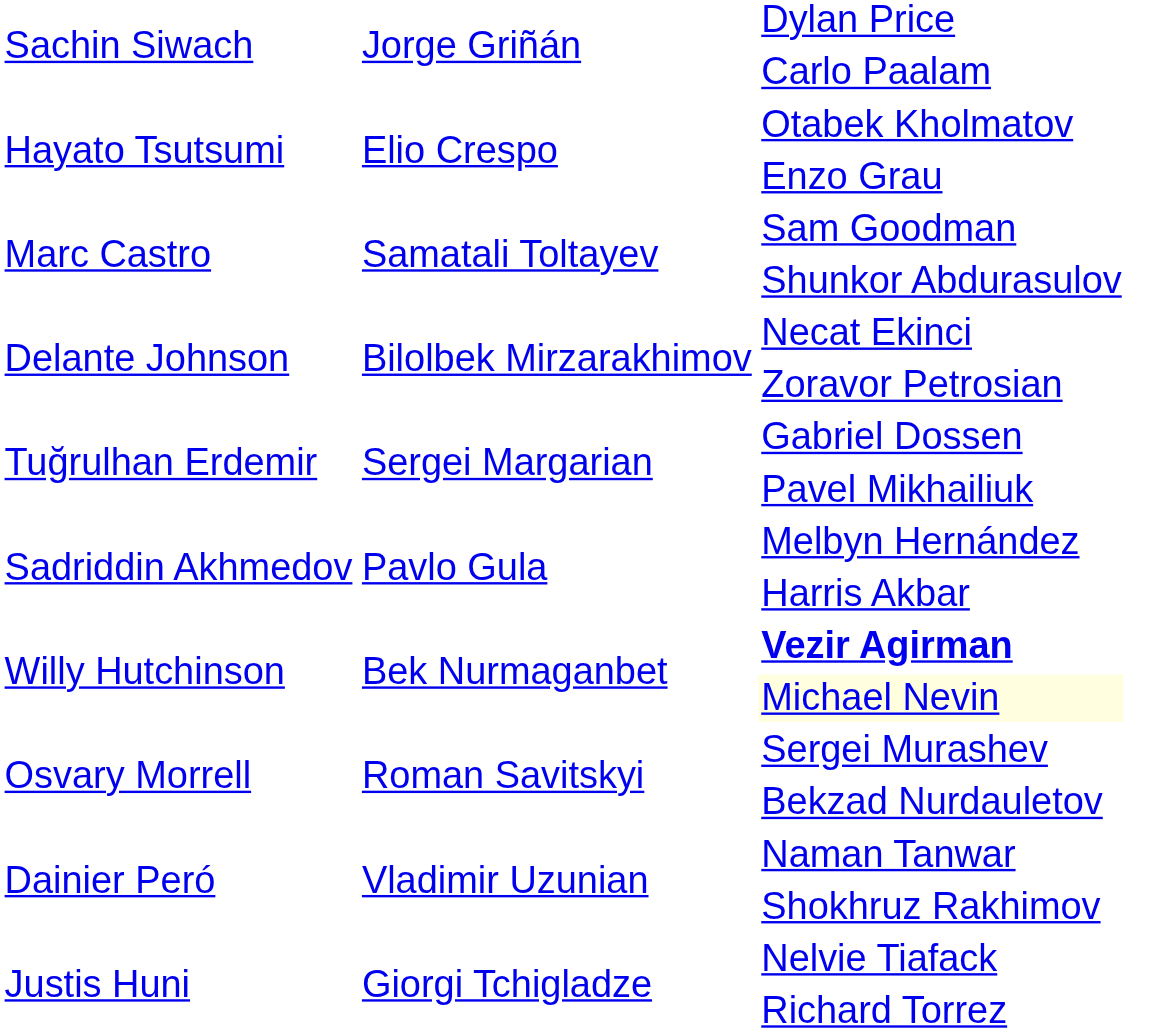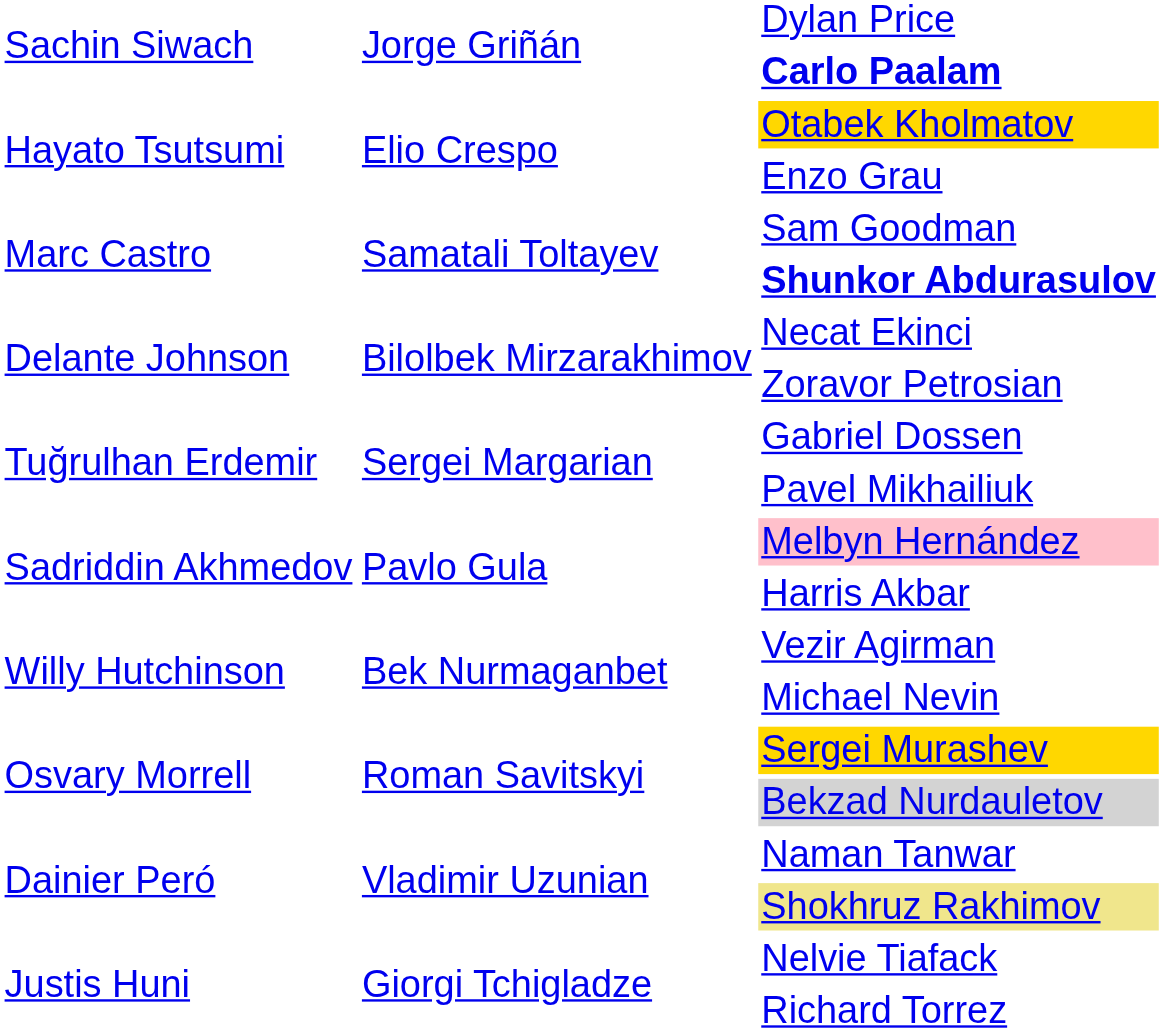(876, 71) normal -> (881, 71) bold
(917, 124) no background -> (917, 124) gold background
(941, 280) normal -> (959, 280) bold
(920, 541) no background -> (920, 541) pink background
(887, 645) bold -> (878, 645) normal
(880, 697) lightyellow background -> (880, 697) no background
(905, 749) no background -> (905, 749) gold background
(932, 801) no background -> (932, 801) lightgrey background
(931, 906) no background -> (931, 906) khaki background
